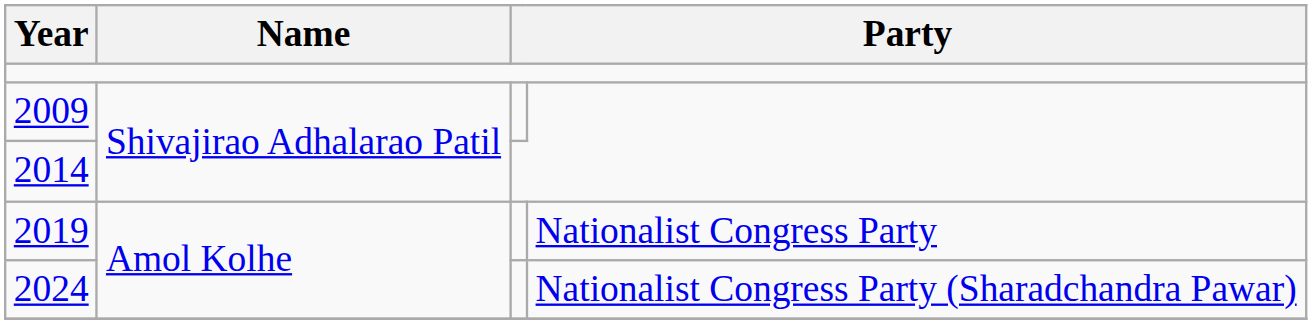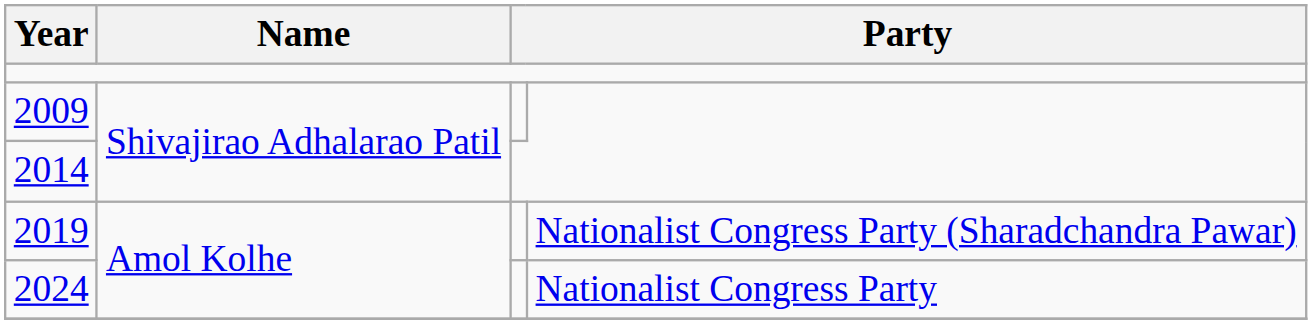(736, 229) Nationalist Congress Party -> (916, 229) Nationalist Congress Party (Sharadchandra Pawar)
(916, 288) Nationalist Congress Party (Sharadchandra Pawar) -> (736, 288) Nationalist Congress Party
